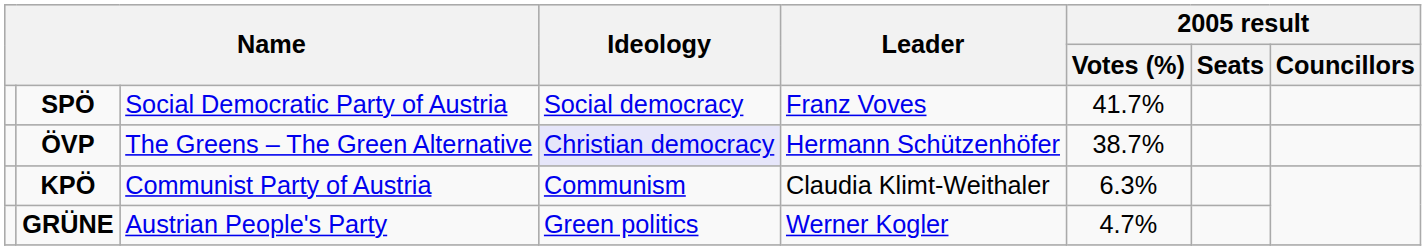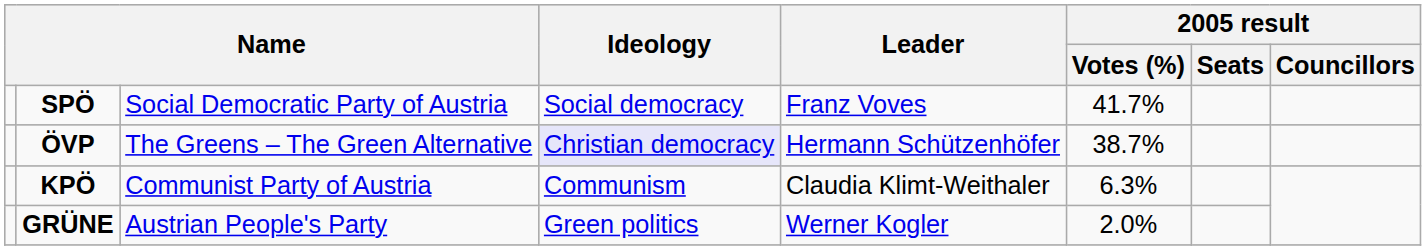(1128, 225) 4.7% -> (1128, 225) 2.0%
